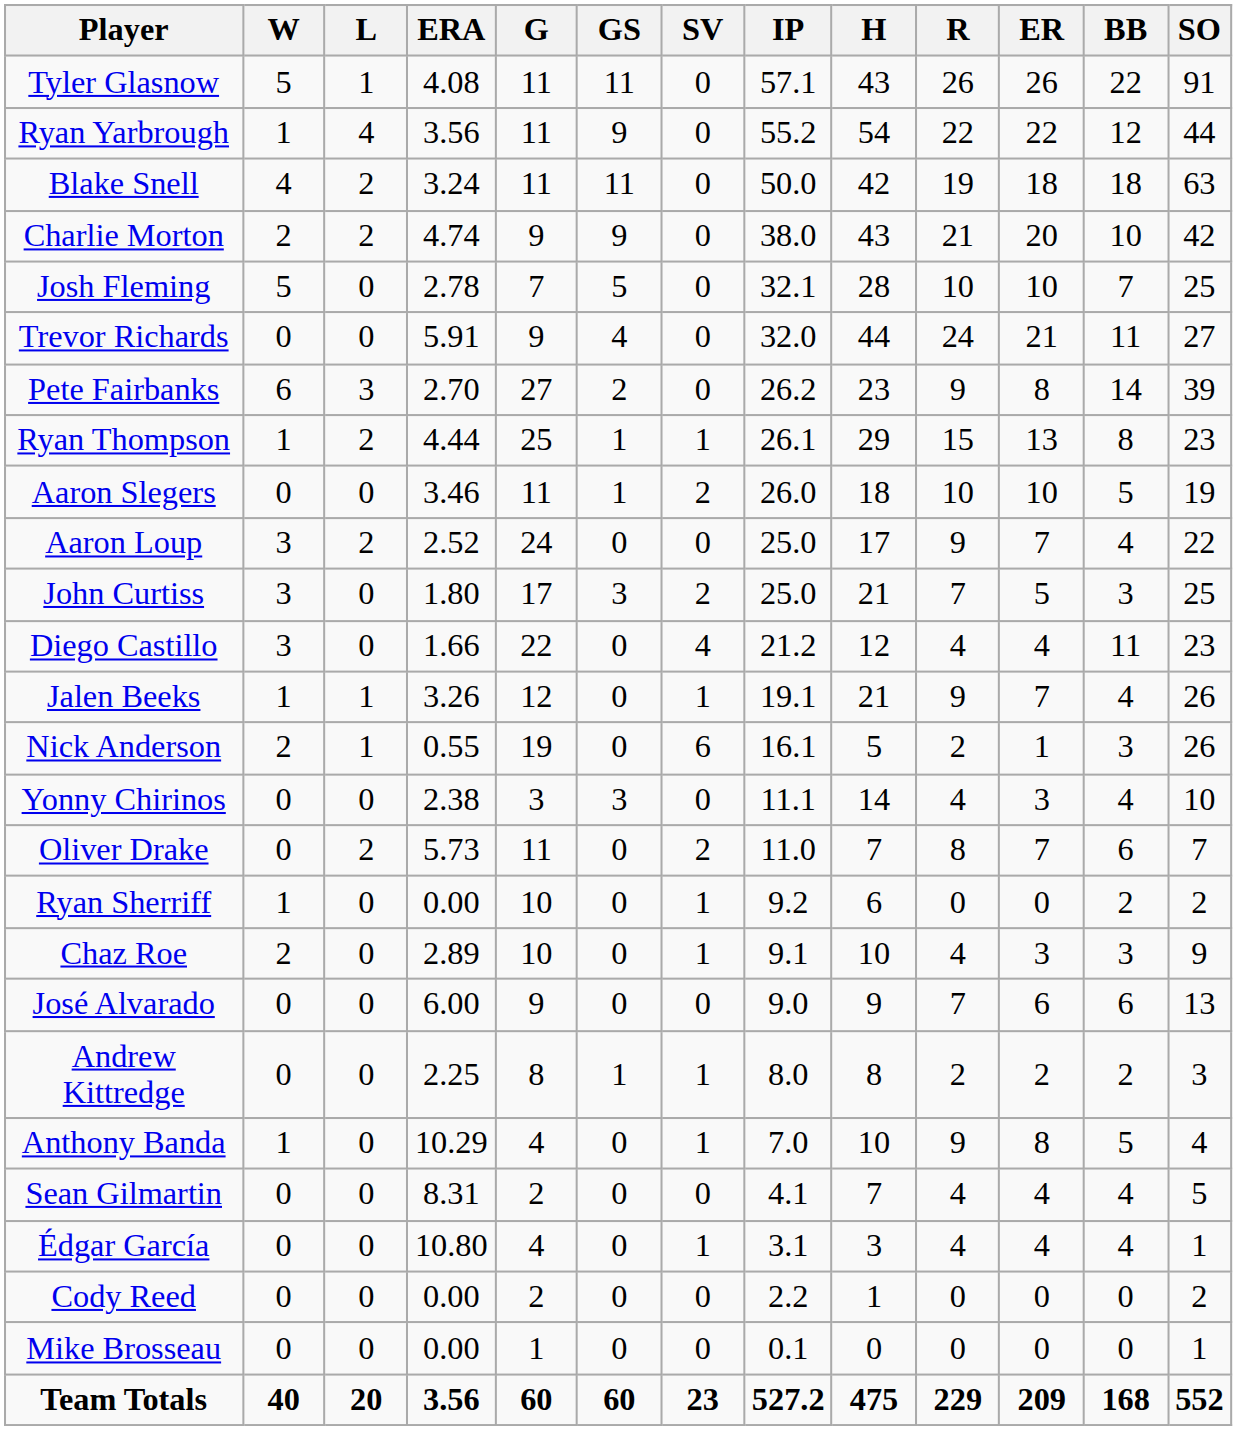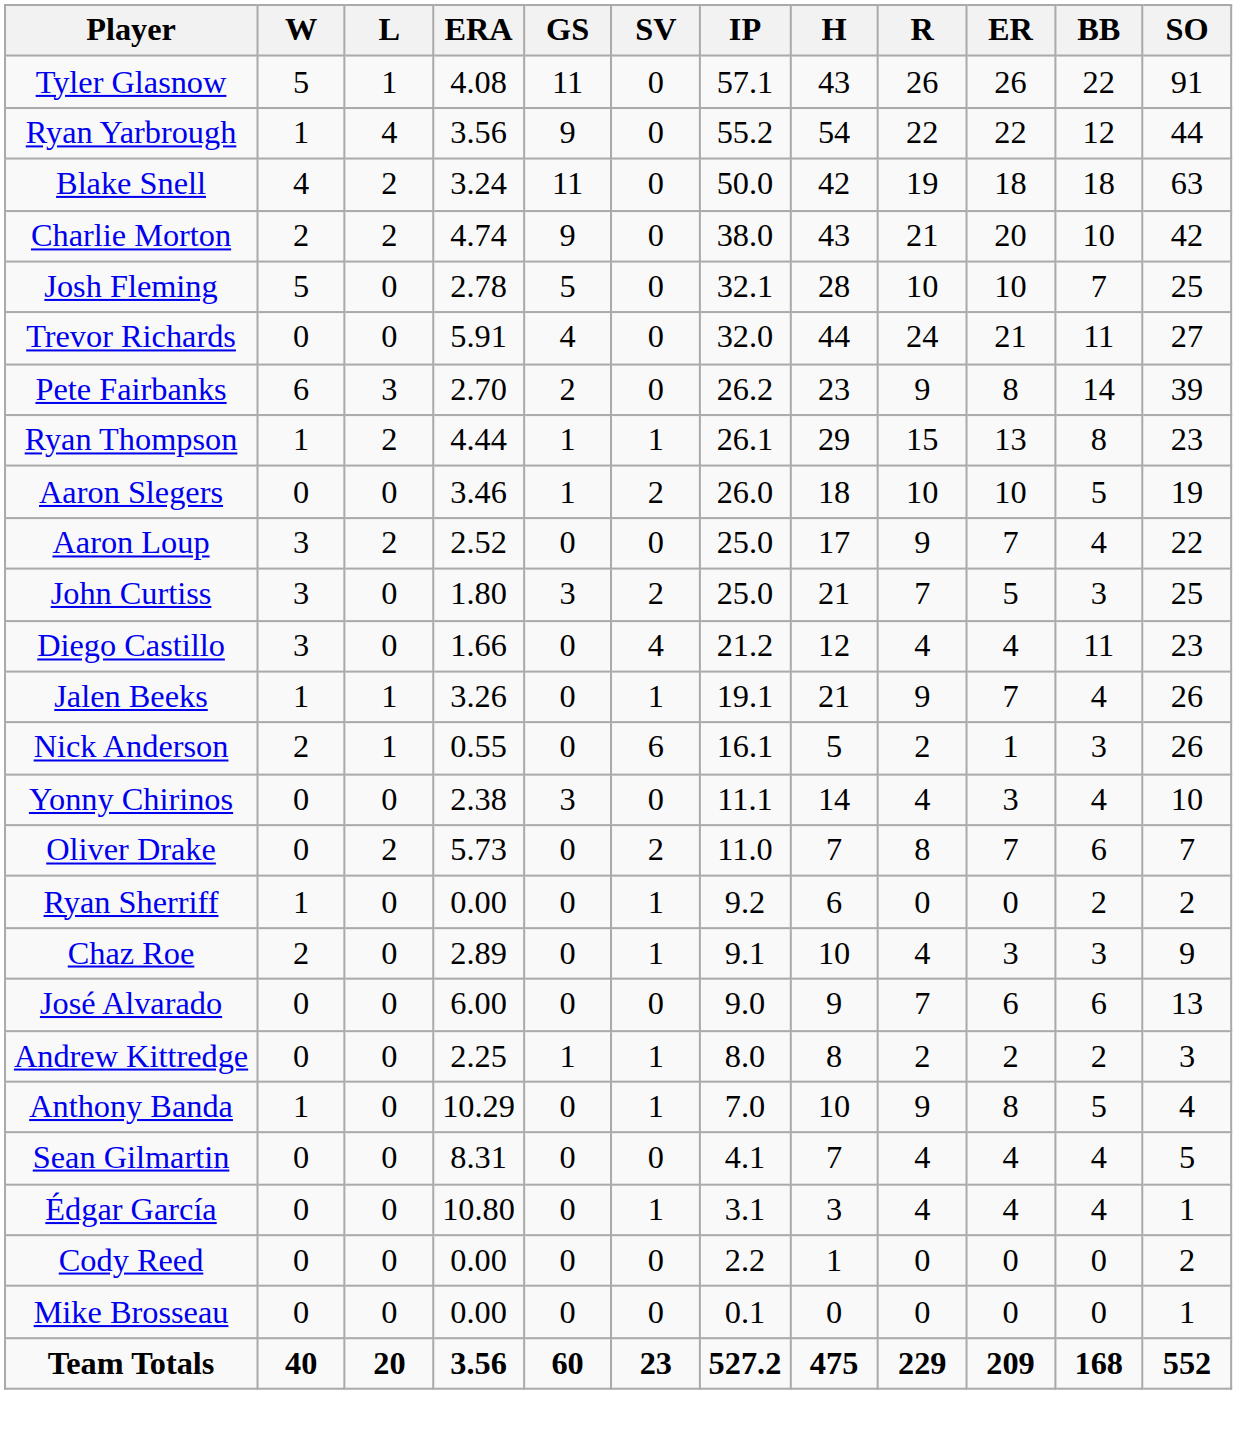- column: (536, 30)
